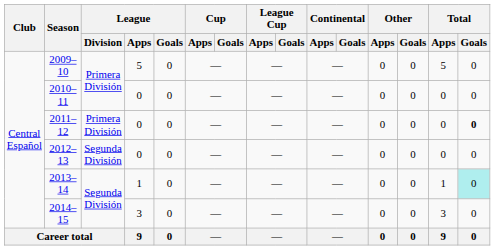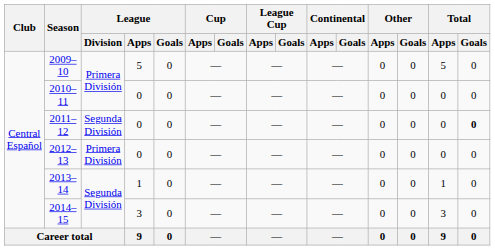(103, 124) Primera División -> (103, 124) Segunda División
(103, 154) Segunda División -> (103, 154) Primera División
(474, 183) paleturquoise background -> (474, 183) no background
